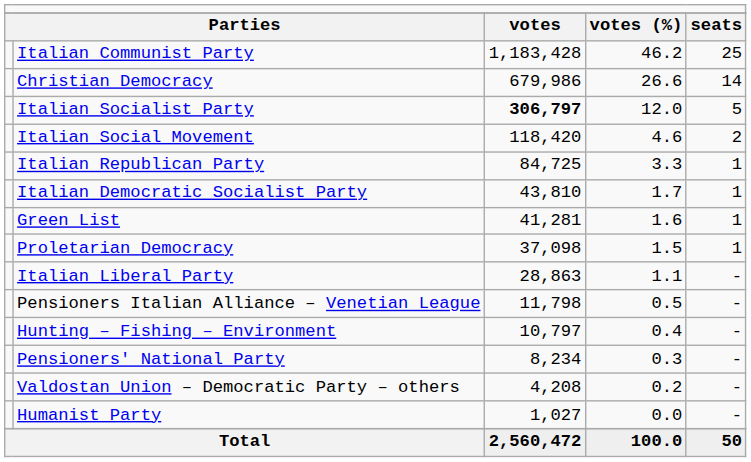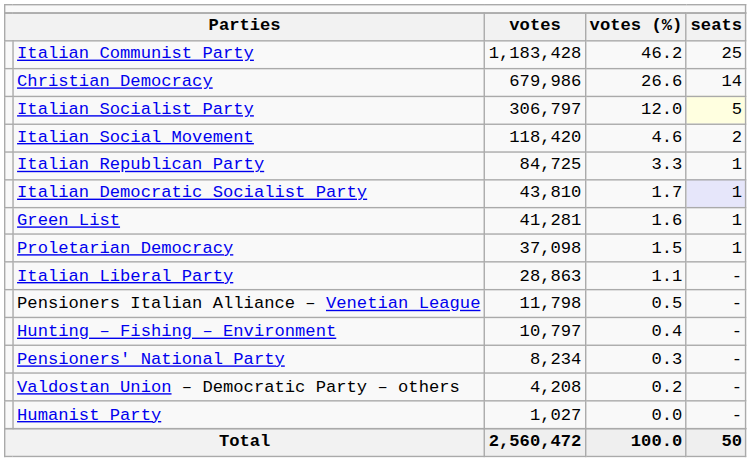(545, 110) bold -> (545, 110) normal
(737, 110) no background -> (737, 110) lightyellow background
(737, 193) no background -> (737, 193) lavender background
